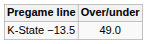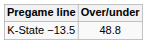(110, 30) 49.0 -> (110, 30) 48.8
